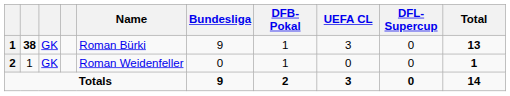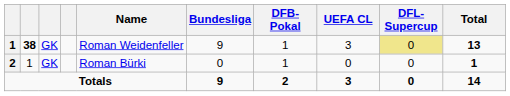(113, 44) Roman Bürki -> (131, 44) Roman Weidenfeller
(411, 44) no background -> (411, 44) khaki background
(131, 63) Roman Weidenfeller -> (113, 63) Roman Bürki
